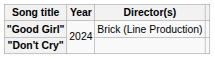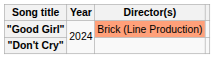(150, 29) no background -> (150, 29) lightsalmon background
